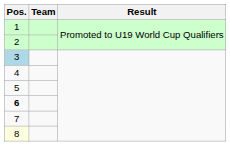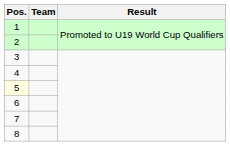(17, 57) lightblue background -> (17, 57) no background
(17, 88) no background -> (17, 88) lightyellow background
(17, 103) bold -> (17, 103) normal
(17, 133) lightyellow background -> (17, 133) no background
